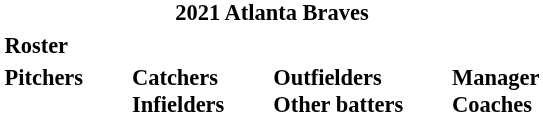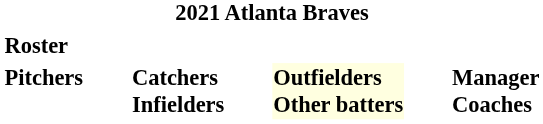(338, 90) no background -> (338, 90) lightyellow background
